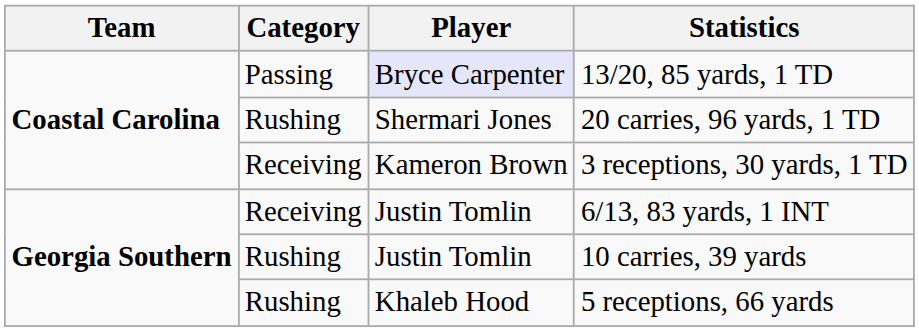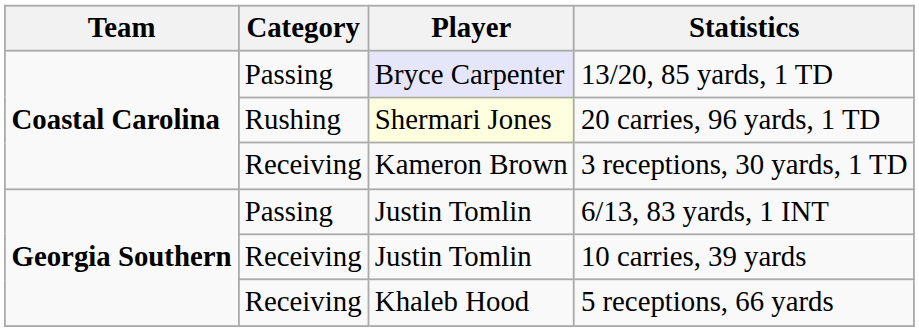(463, 119) no background -> (463, 119) lightyellow background
(303, 210) Receiving -> (289, 210) Passing
(293, 256) Rushing -> (303, 256) Receiving
(293, 302) Rushing -> (303, 302) Receiving
